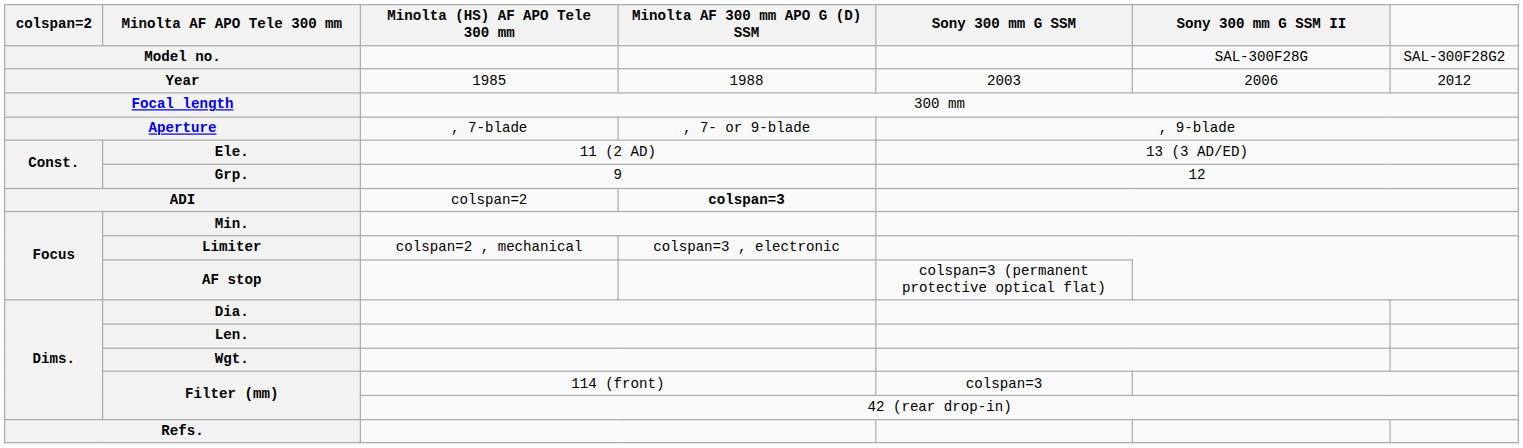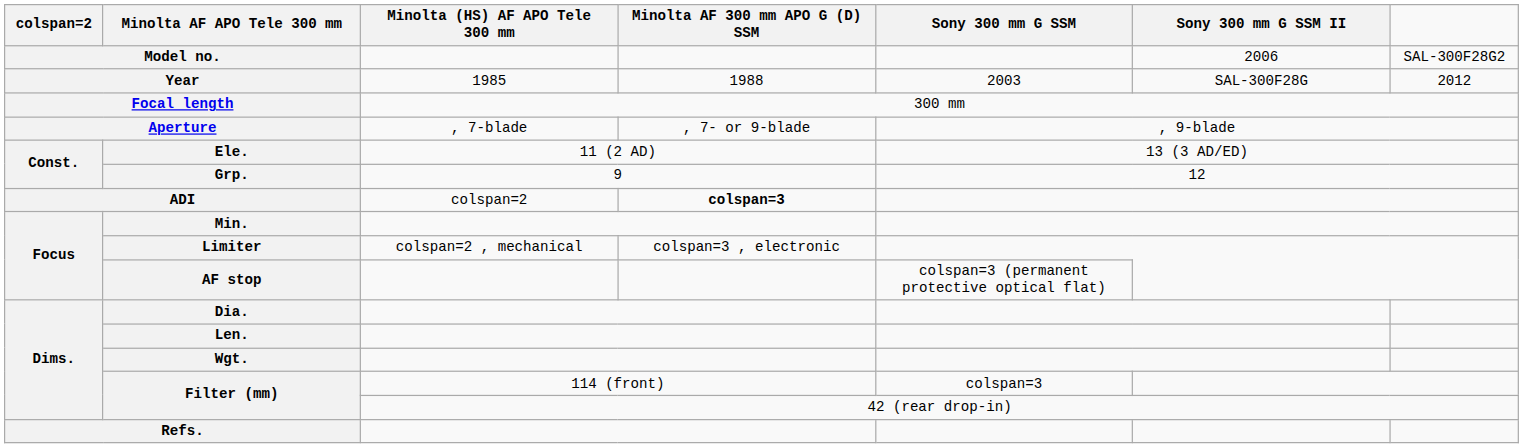(1261, 57) SAL-300F28G -> (1261, 57) 2006
(1261, 81) 2006 -> (1261, 81) SAL-300F28G
